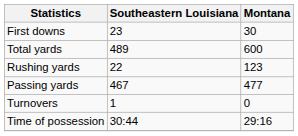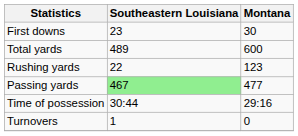(119, 85) no background -> (119, 85) lightgreen background
rows swapped: (32, 103) <-> (56, 121)
